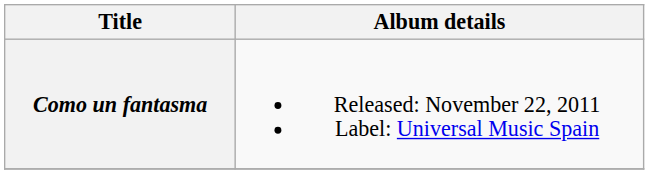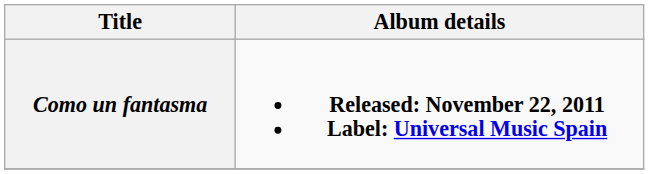(439, 117) normal -> (439, 117) bold
